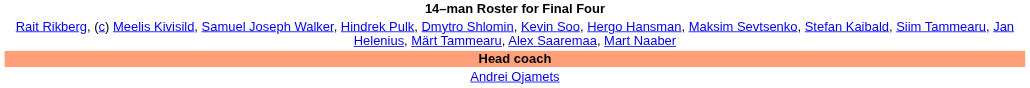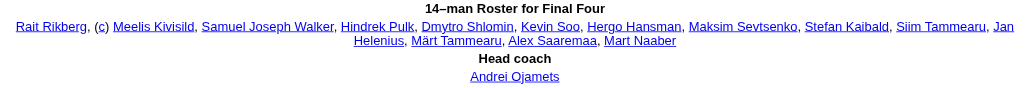(515, 59) lightsalmon background -> (515, 59) no background
